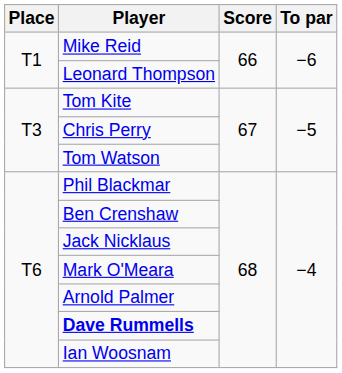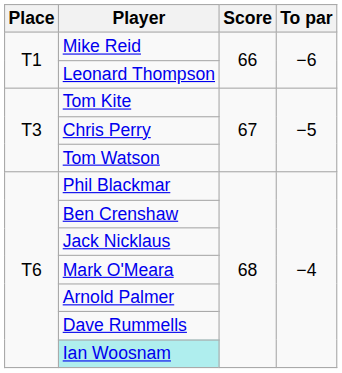(128, 325) bold -> (125, 325) normal
(117, 353) no background -> (117, 353) paleturquoise background
